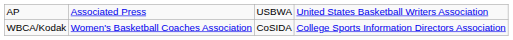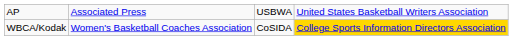(401, 27) no background -> (401, 27) gold background
